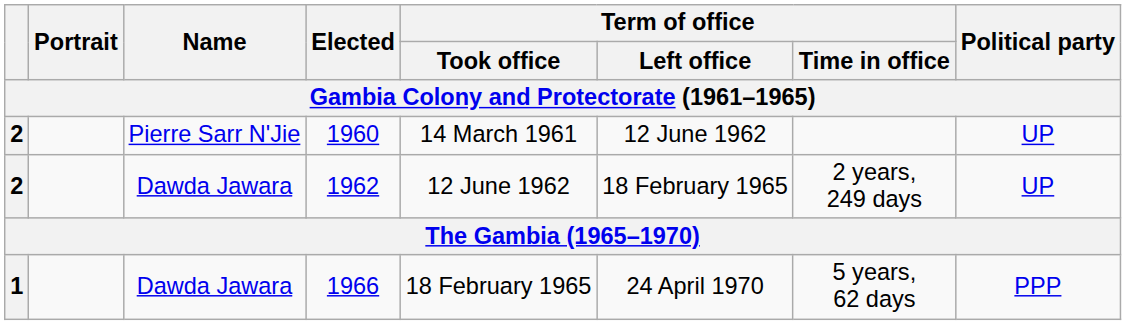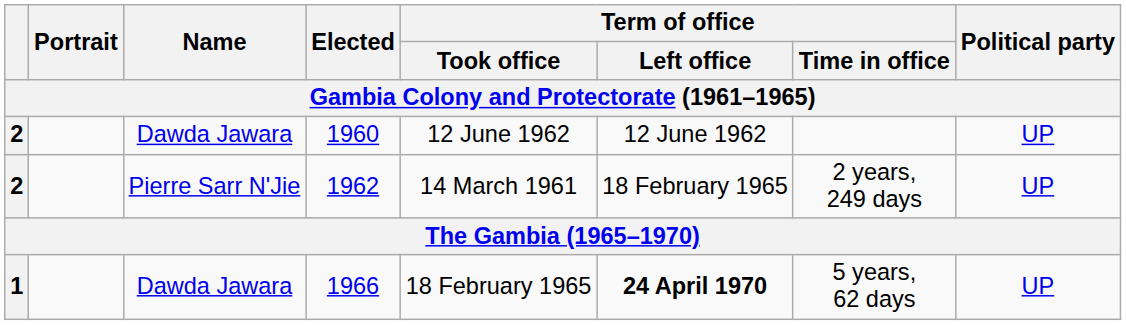(214, 135) Pierre Sarr N'Jie -> (214, 135) Dawda Jawara
(499, 135) 14 March 1961 -> (499, 135) 12 June 1962
(214, 185) Dawda Jawara -> (214, 185) Pierre Sarr N'Jie
(499, 185) 12 June 1962 -> (499, 185) 14 March 1961
(695, 286) normal -> (695, 286) bold
(1038, 286) PPP -> (1038, 286) UP
